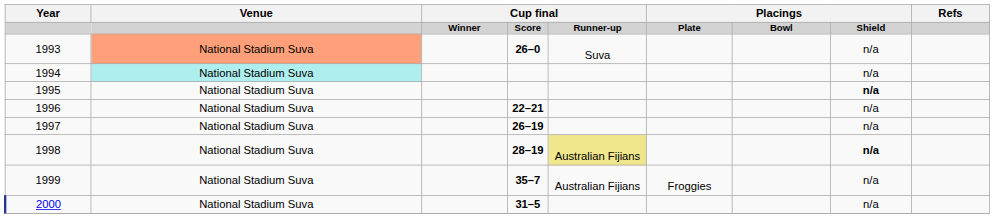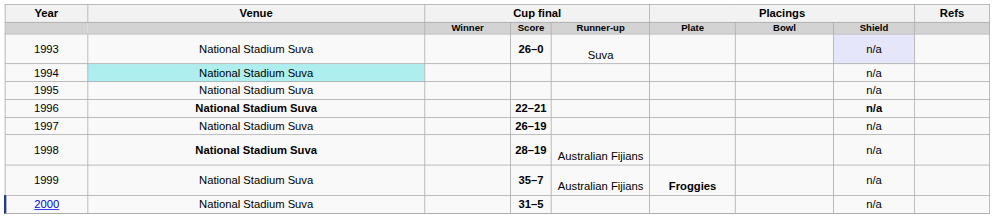(256, 49) lightsalmon background -> (256, 49) no background
(871, 49) no background -> (874, 49) lavender background
(871, 91) bold -> (874, 91) normal
(256, 109) normal -> (256, 109) bold
(871, 109) normal -> (874, 109) bold
(256, 150) normal -> (256, 150) bold
(597, 157) khaki background -> (601, 157) no background
(871, 150) bold -> (874, 150) normal
(689, 187) normal -> (693, 187) bold
